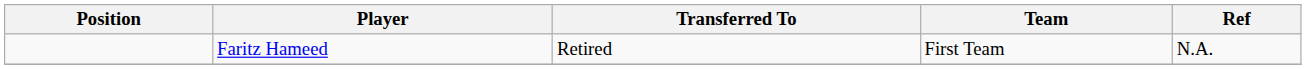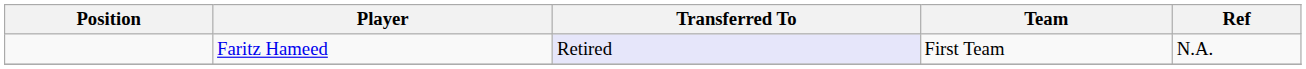(584, 49) no background -> (584, 49) lavender background
